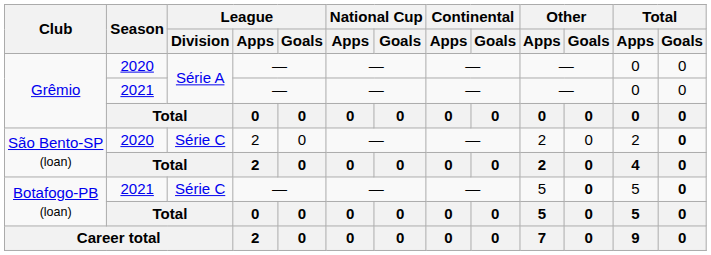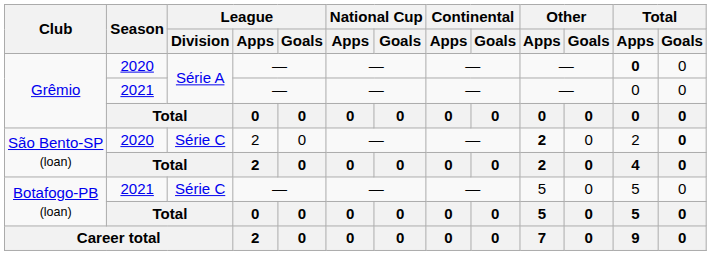(635, 66) normal -> (635, 66) bold
(542, 140) normal -> (542, 140) bold
(589, 189) bold -> (589, 189) normal
(682, 189) bold -> (682, 189) normal
